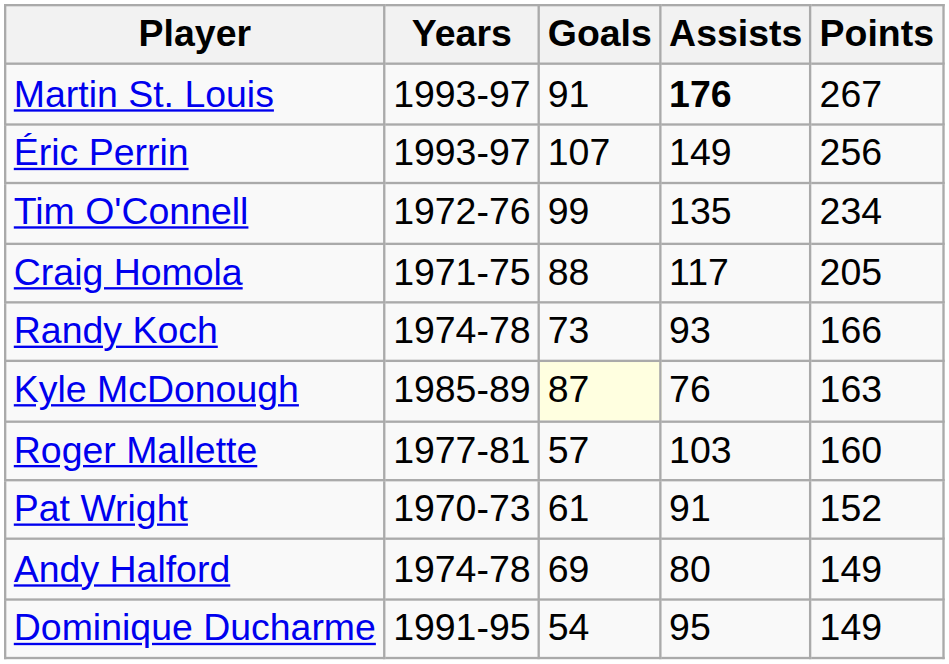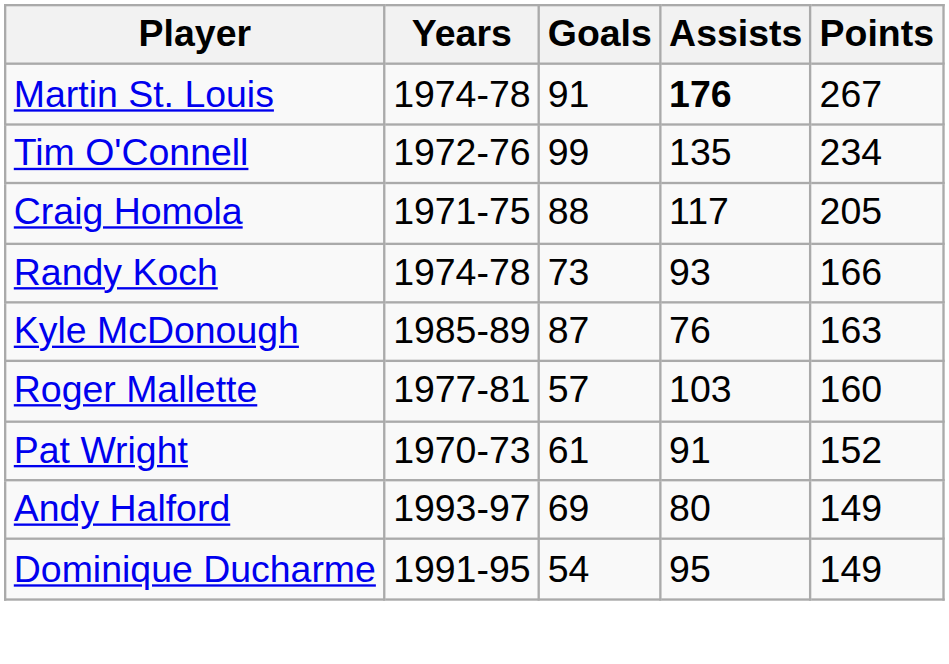(462, 93) 1993-97 -> (462, 93) 1974-78
- row: (101, 152)
(569, 390) lightyellow background -> (569, 331) no background
(462, 568) 1974-78 -> (462, 509) 1993-97
